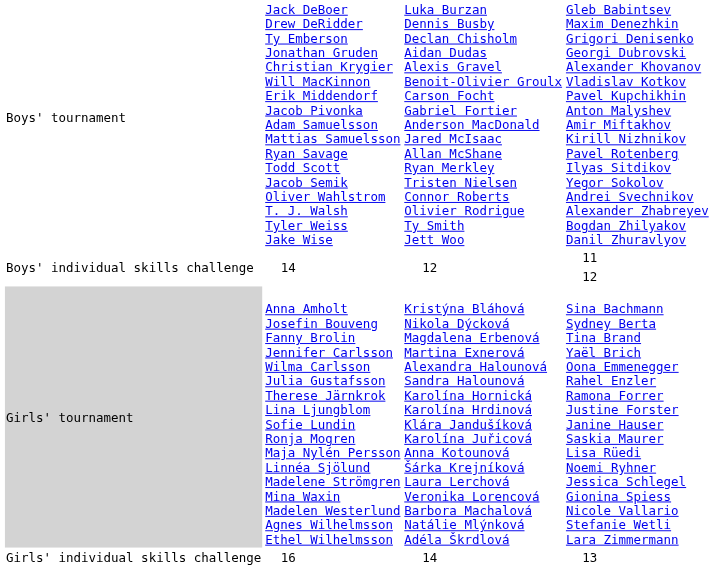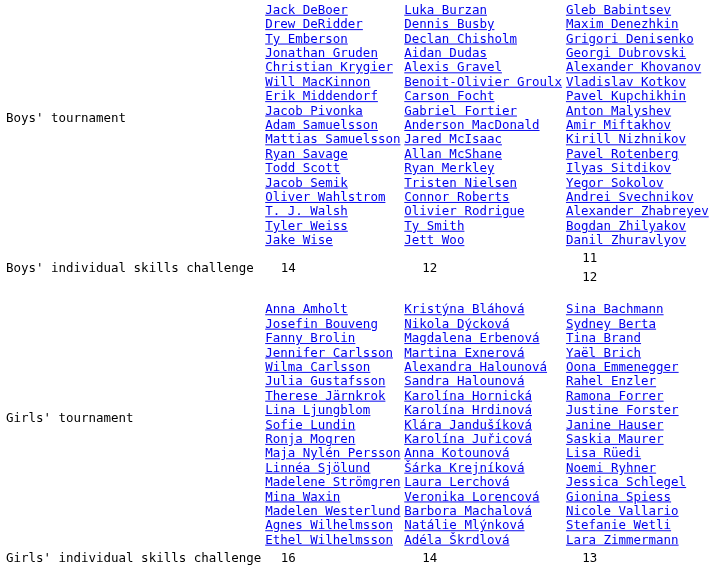(70, 417) lightgrey background -> (70, 417) no background
